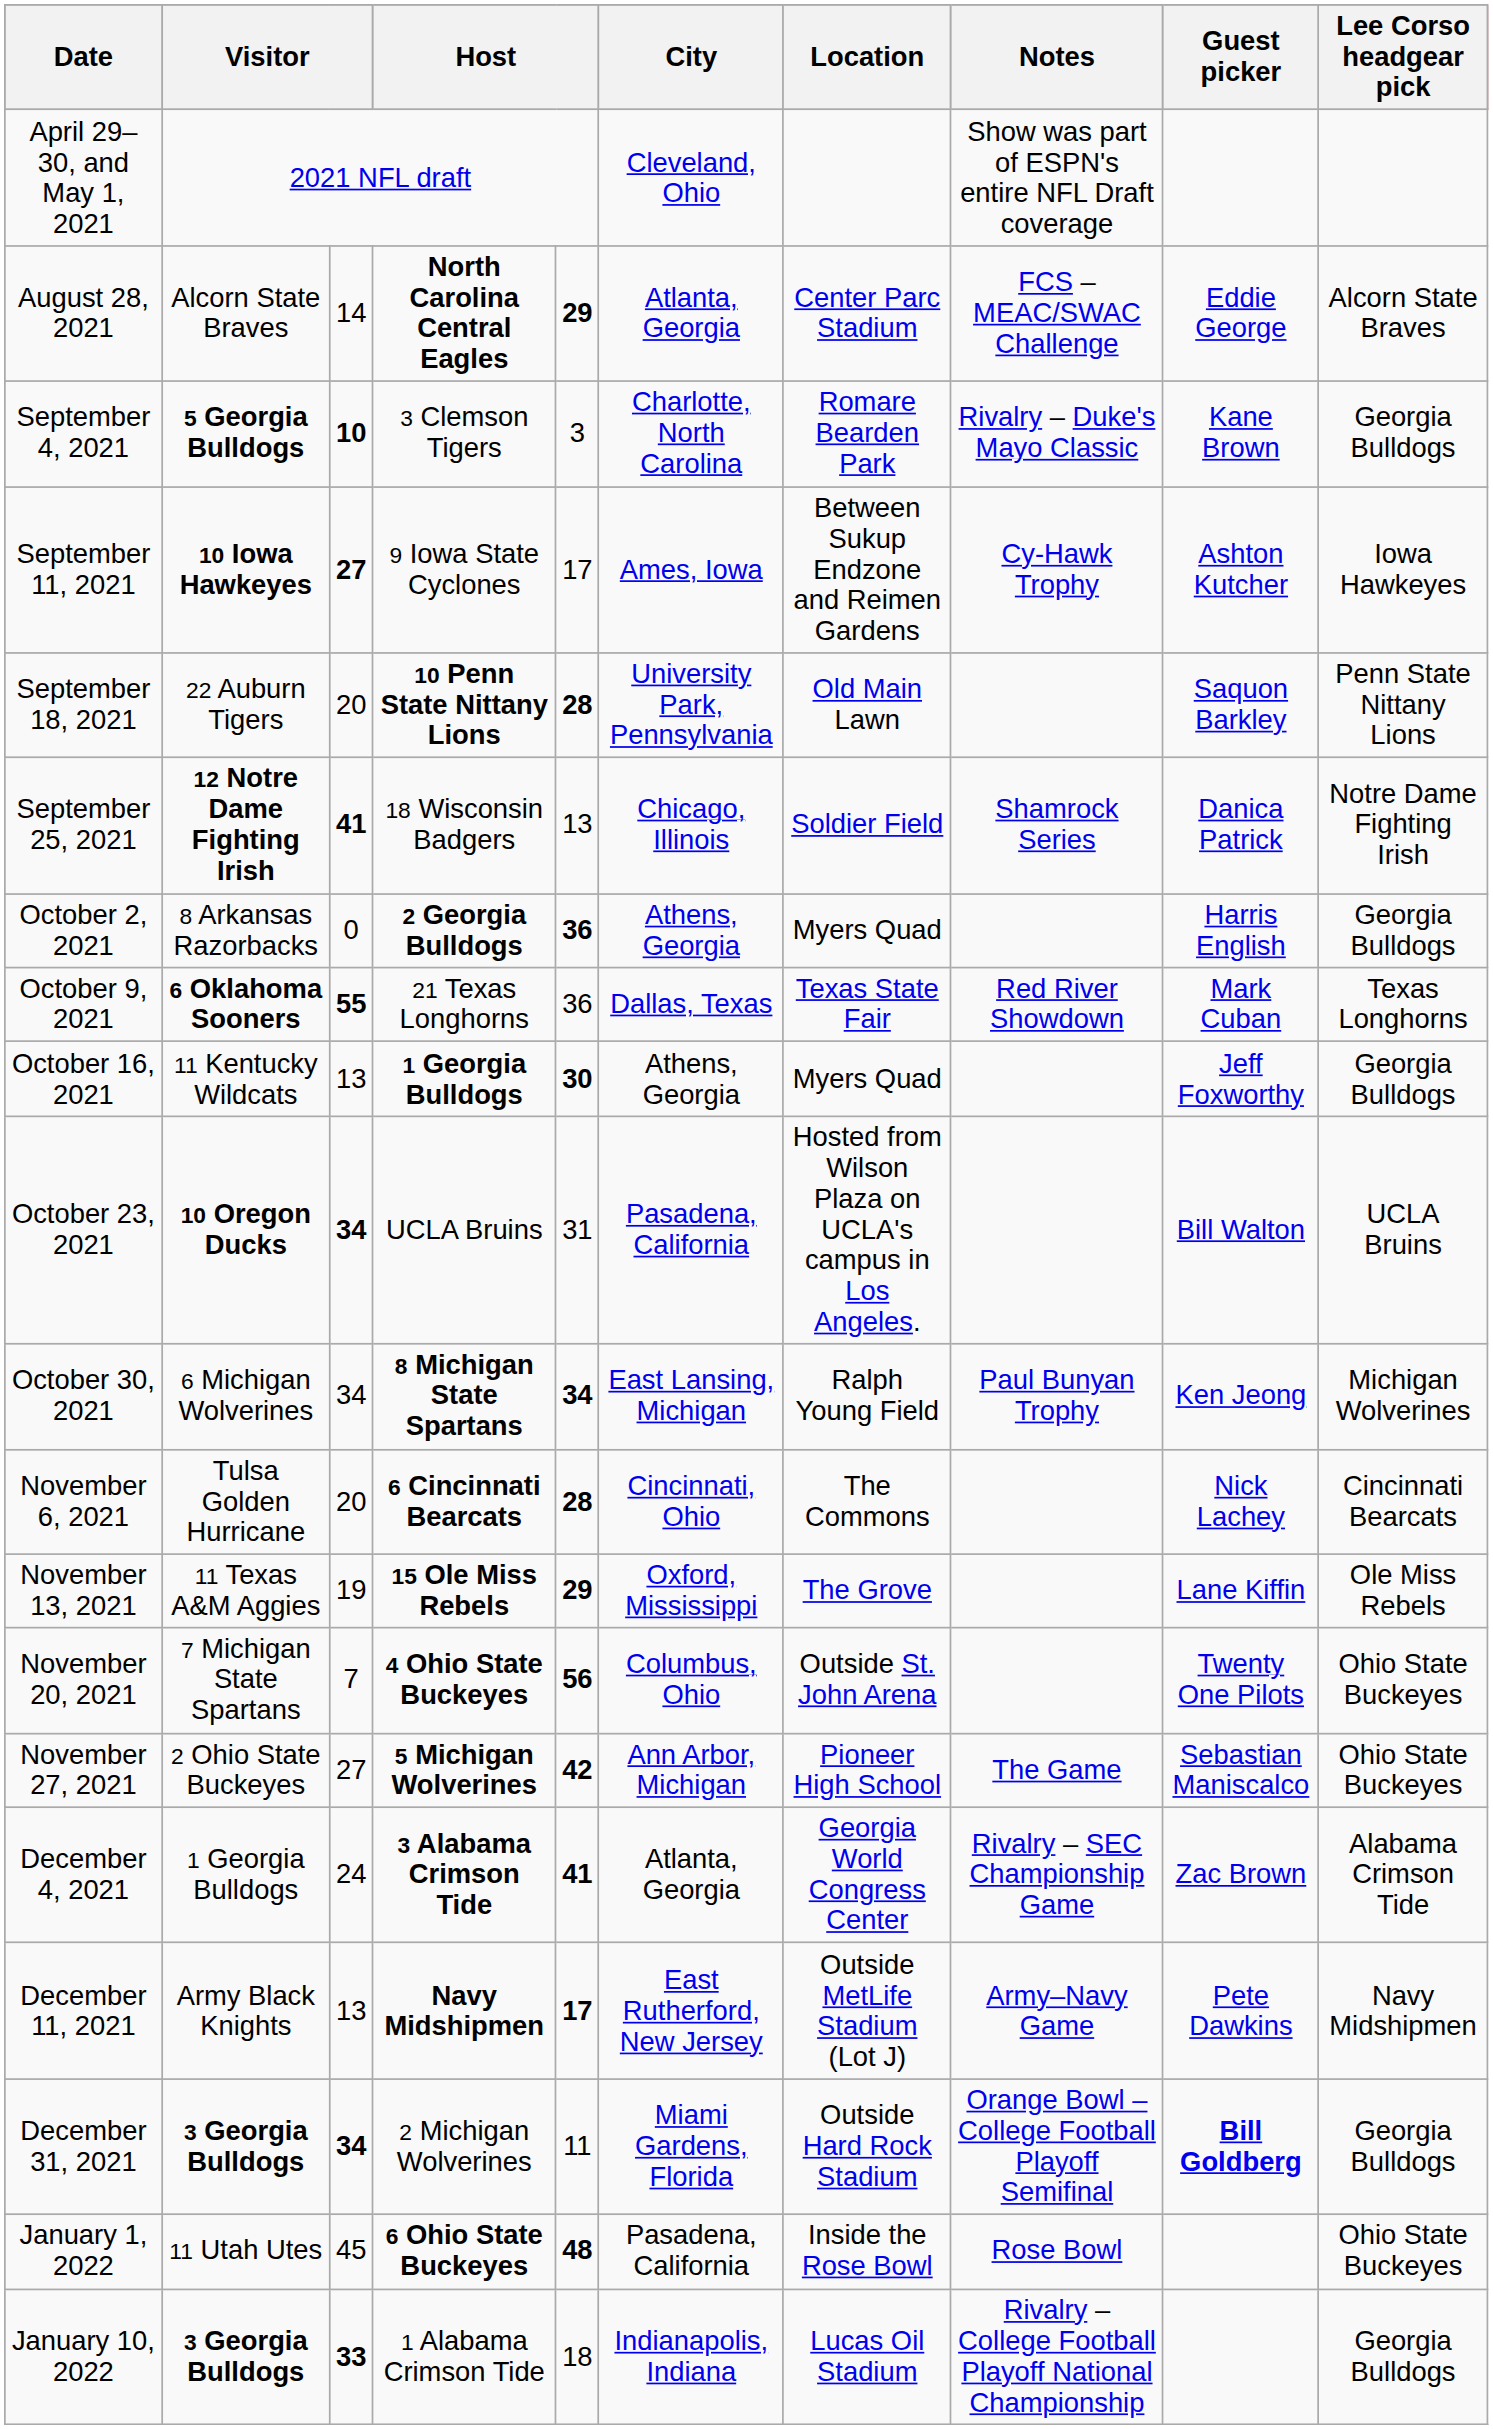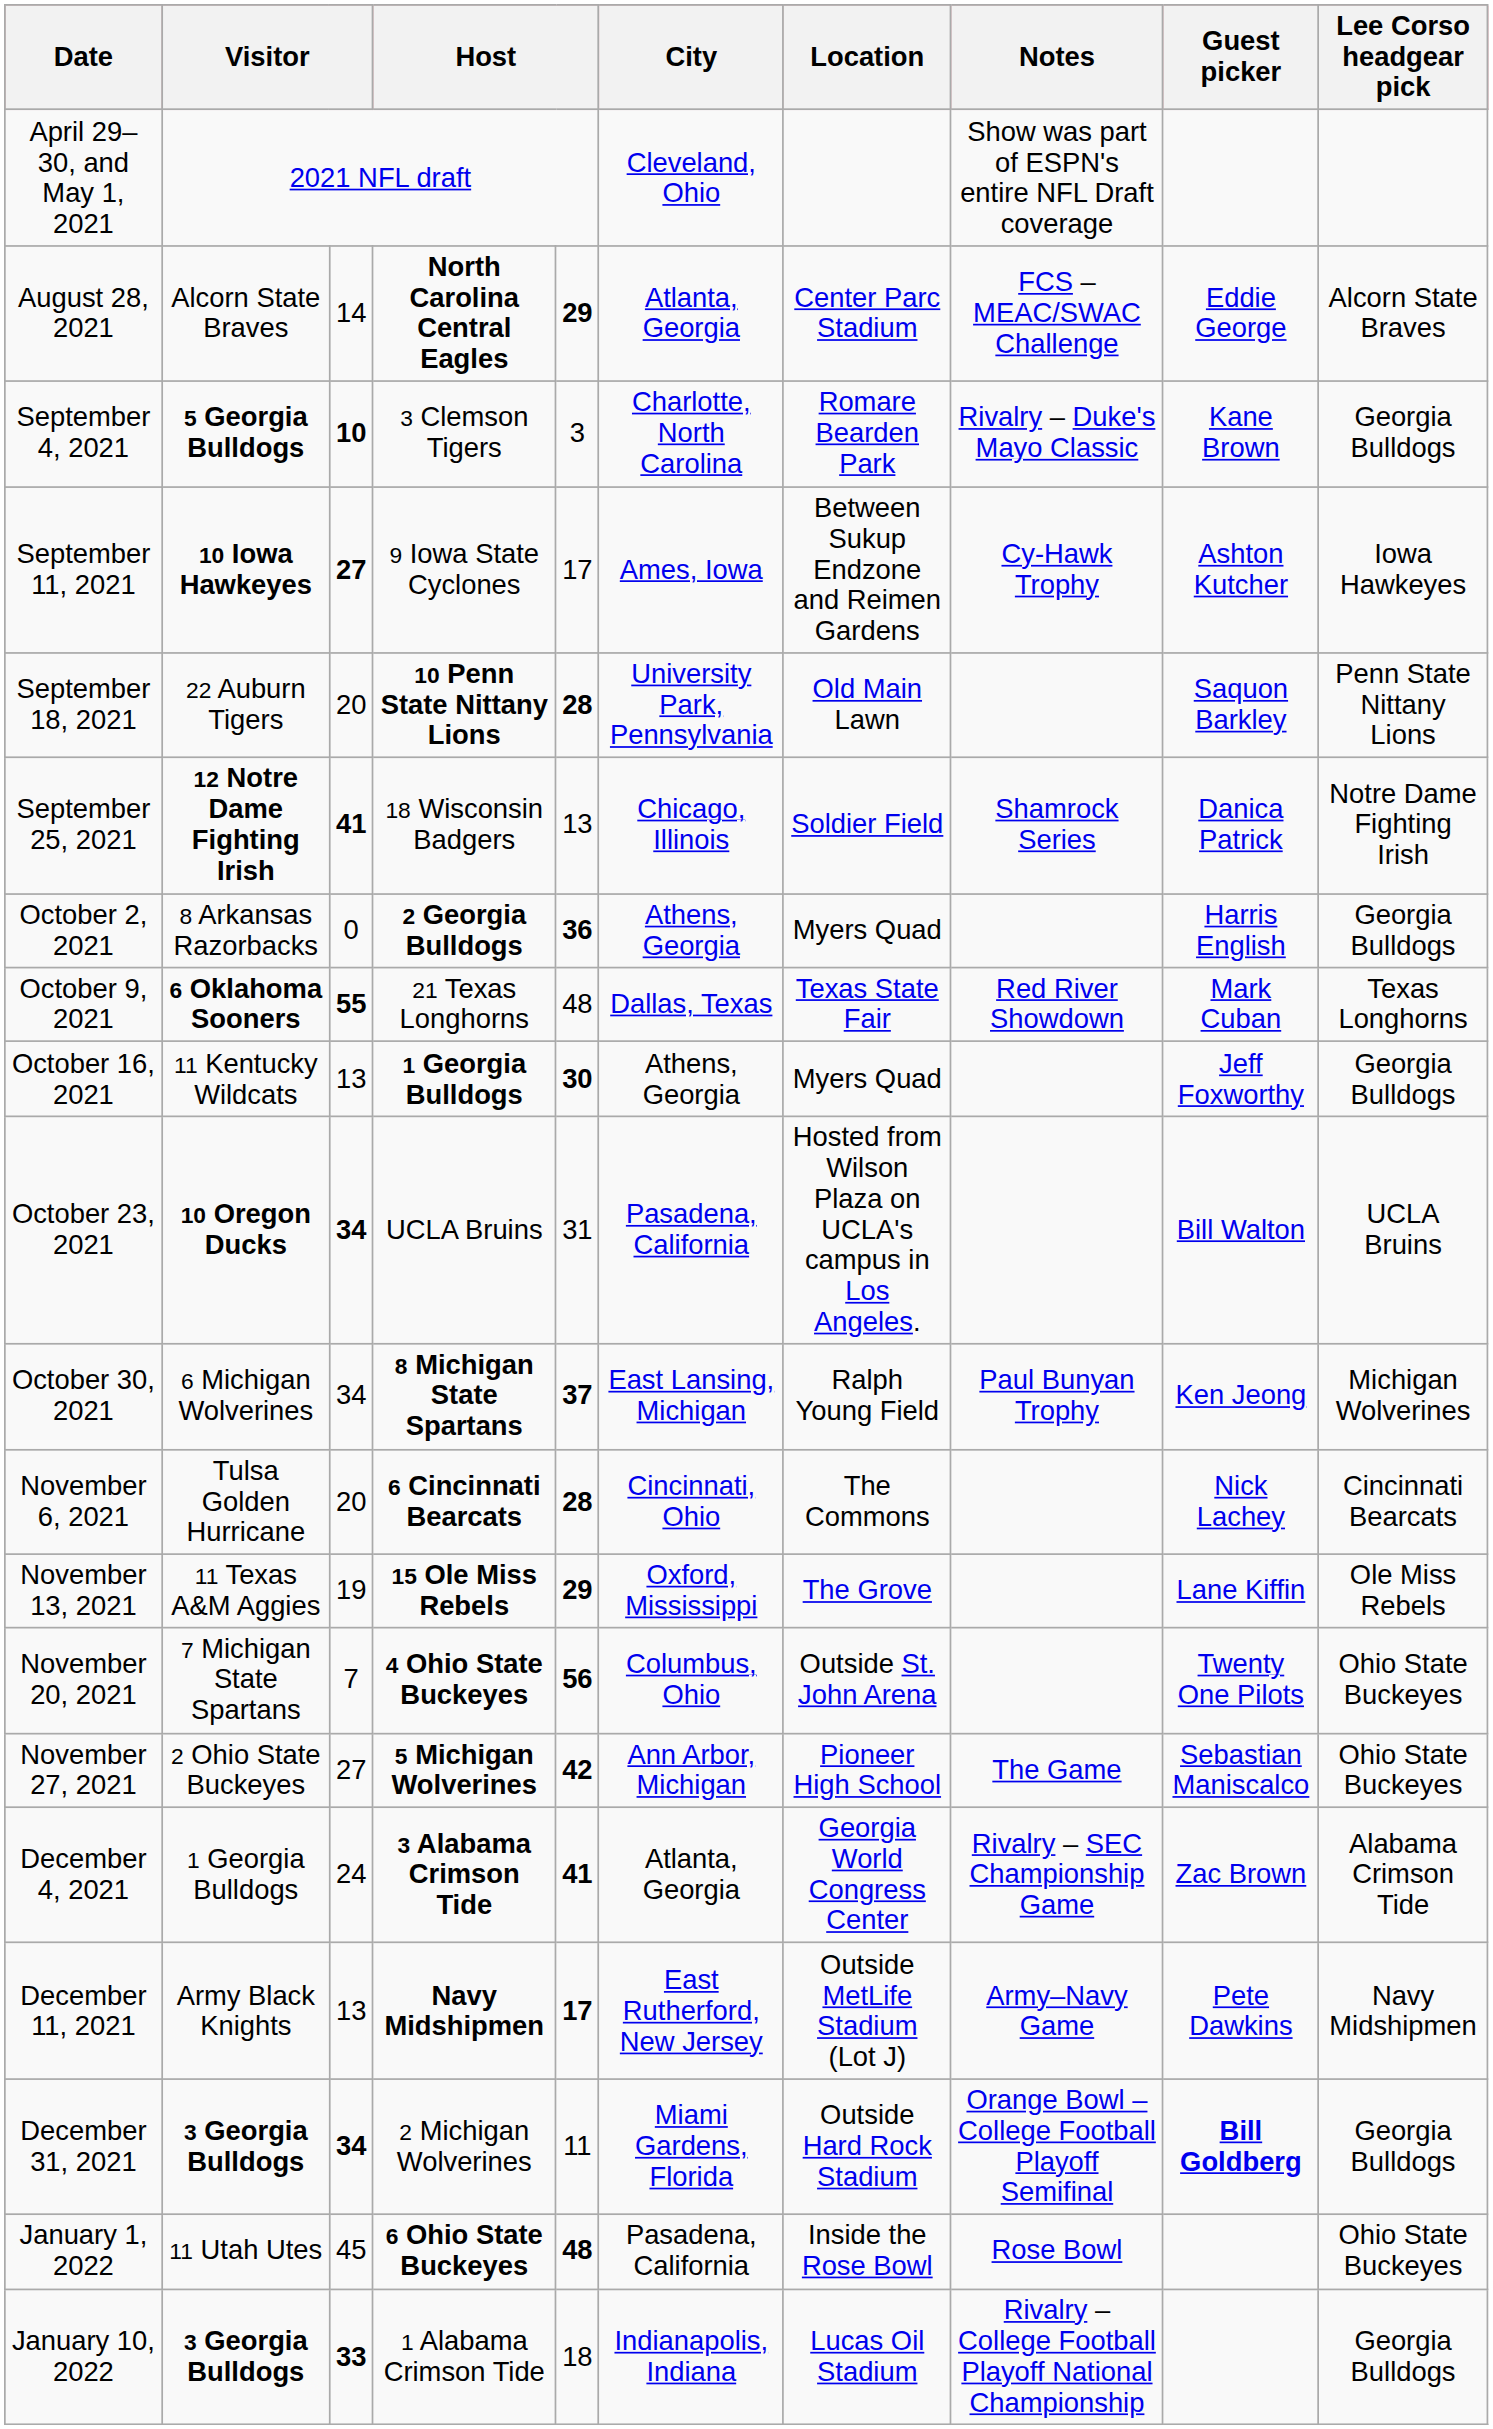(577, 1004) 36 -> (577, 1004) 48
(577, 1396) 34 -> (577, 1396) 37
